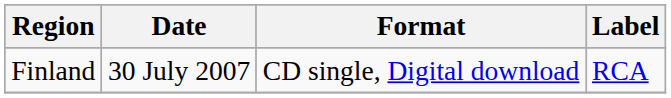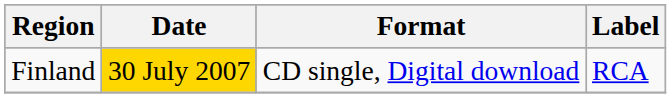(179, 69) no background -> (179, 69) gold background
